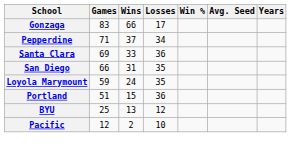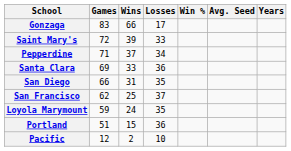+ row: (47, 39)
+ row: (47, 96)
- row: (47, 110)
